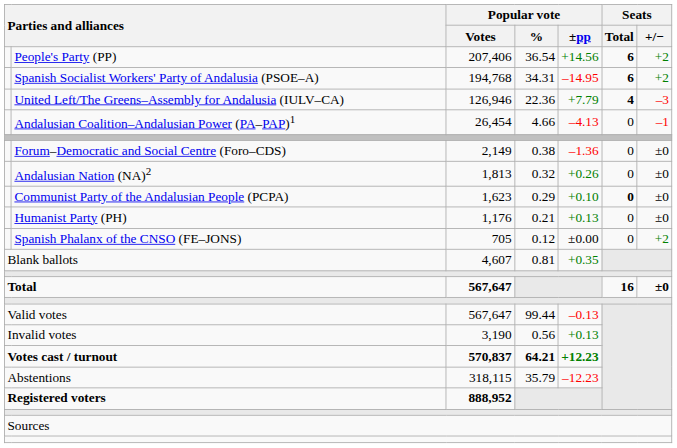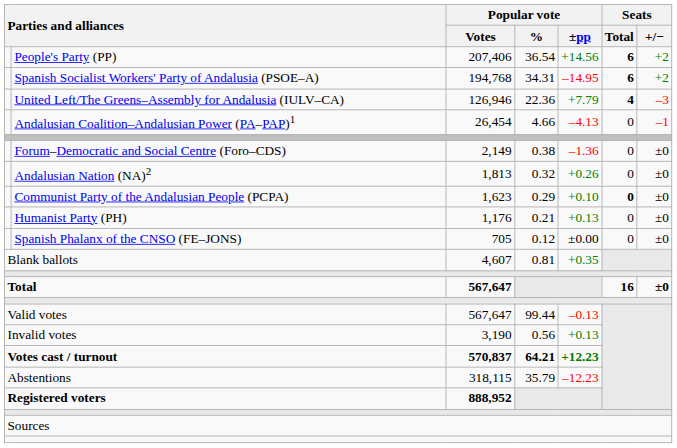(662, 238) +2 -> (662, 238) ±0
